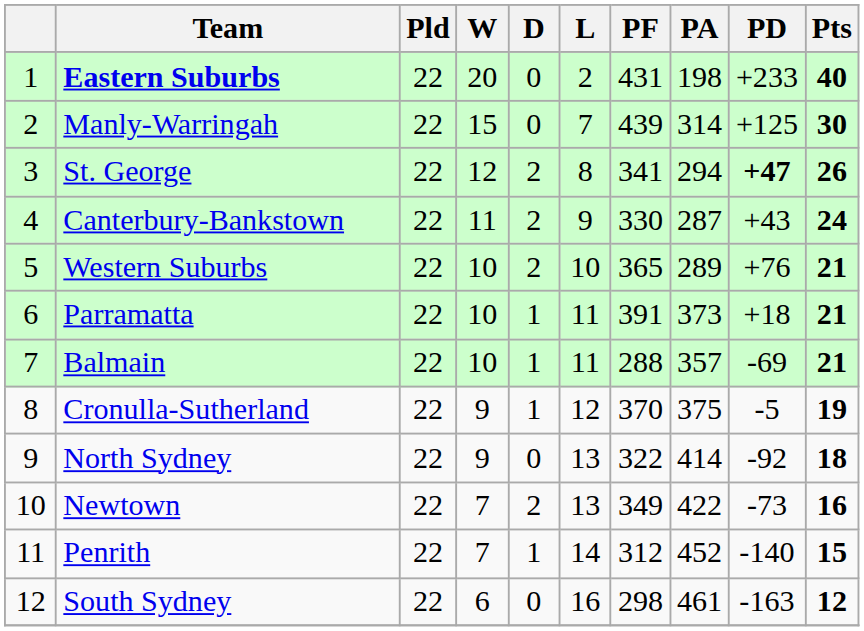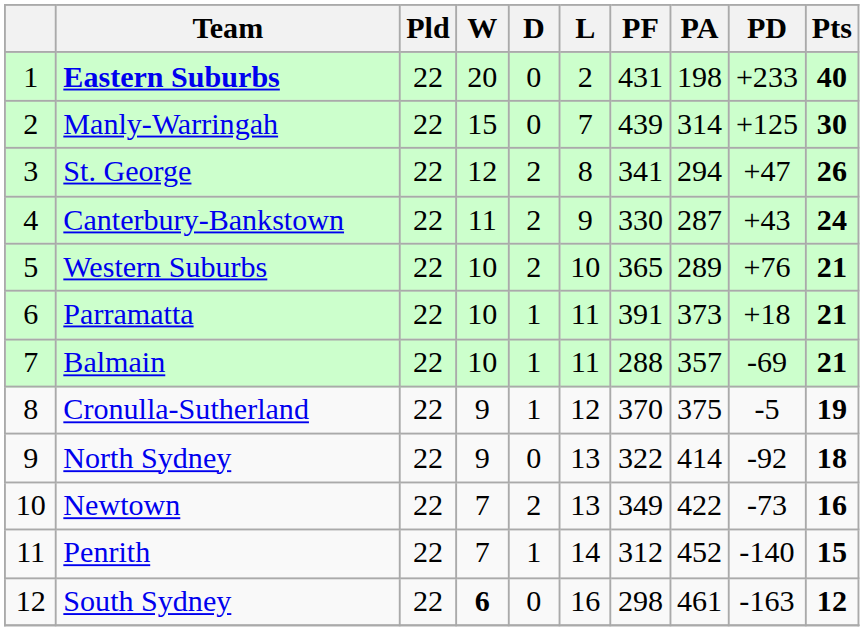(767, 171) bold -> (767, 171) normal
(482, 600) normal -> (482, 600) bold
